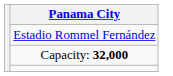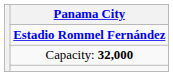(84, 34) normal -> (89, 34) bold
